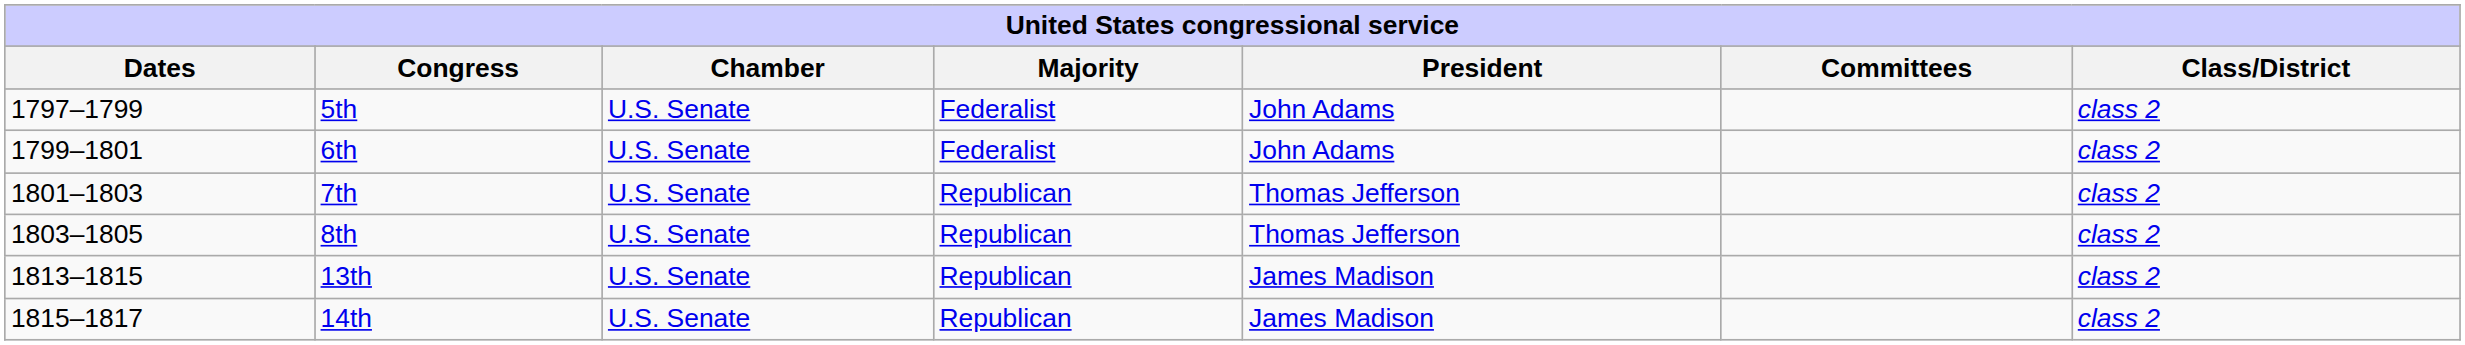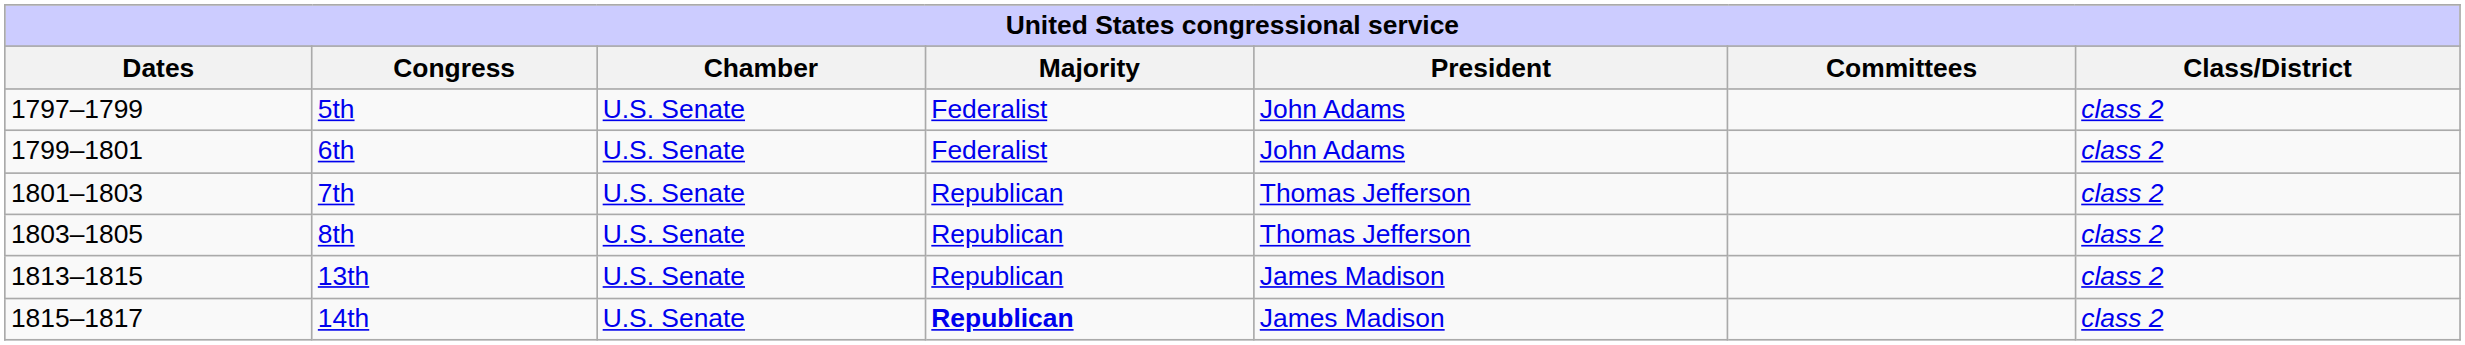(1006, 318) normal -> (1002, 318) bold
